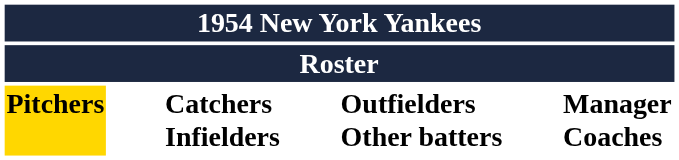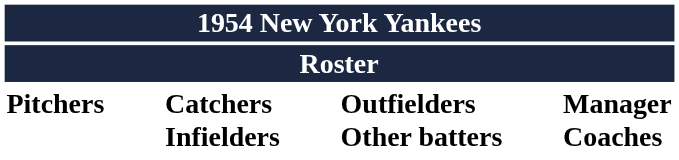(55, 103) gold background -> (55, 103) no background
